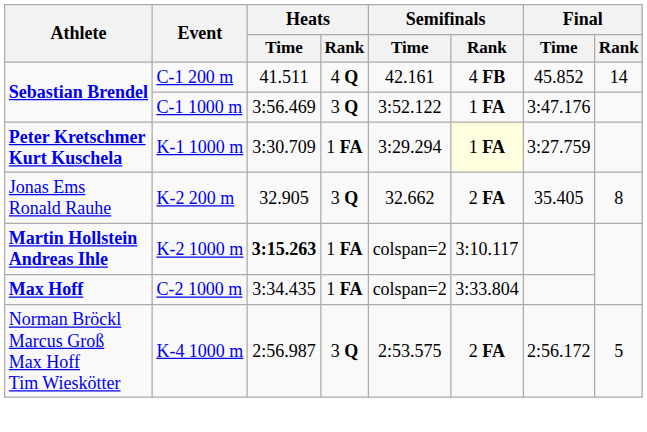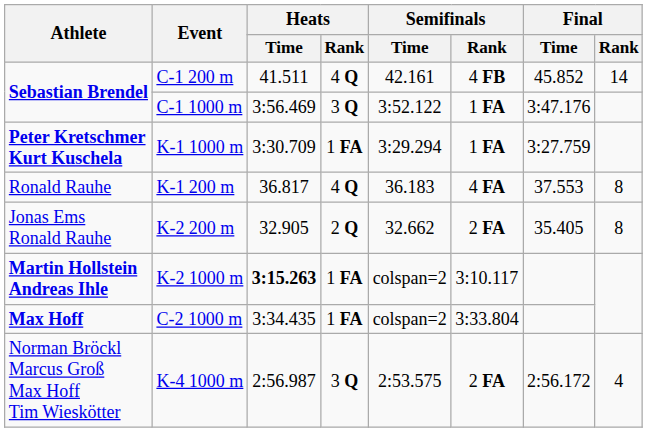(487, 147) lightyellow background -> (487, 147) no background
+ row: (195, 187)
(344, 198) 3 Q -> (344, 228) 2 Q
(619, 351) 5 -> (619, 380) 4
